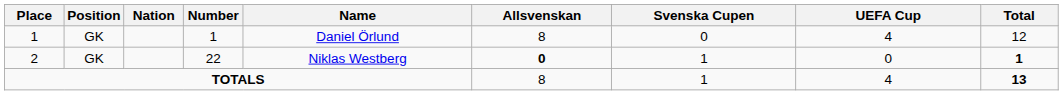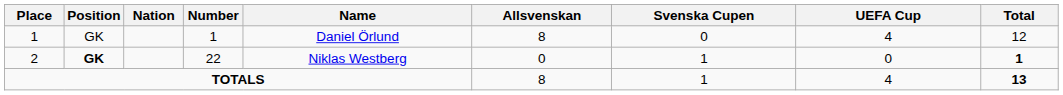(94, 58) normal -> (94, 58) bold
(542, 58) bold -> (542, 58) normal
